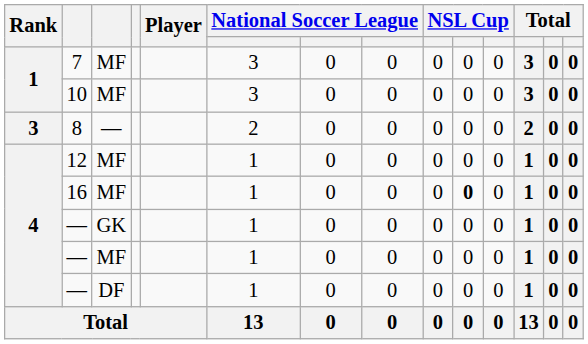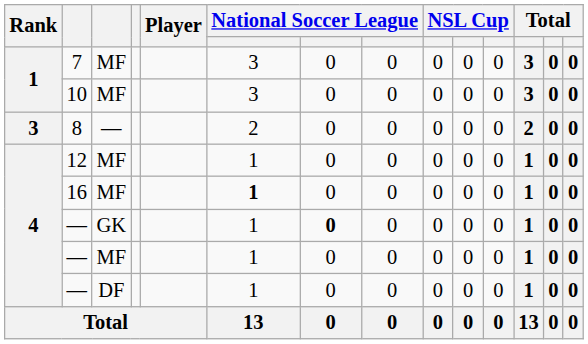(253, 192) normal -> (253, 192) bold
(468, 192) bold -> (468, 192) normal
(331, 225) normal -> (331, 225) bold
